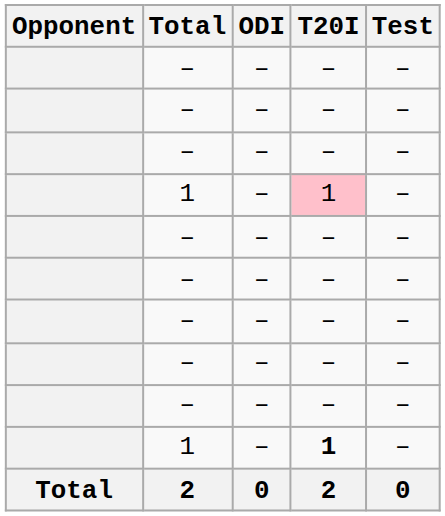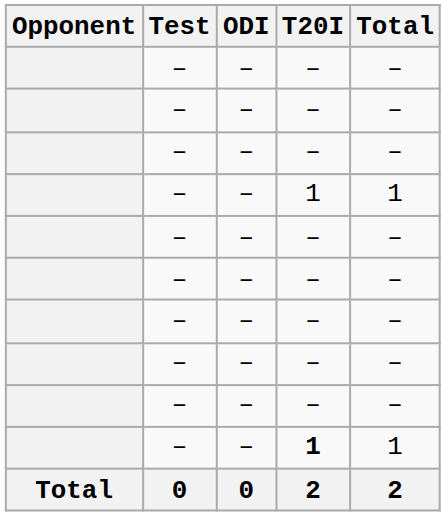columns swapped: (403, 26) <-> (187, 26)
(328, 195) pink background -> (313, 195) no background
